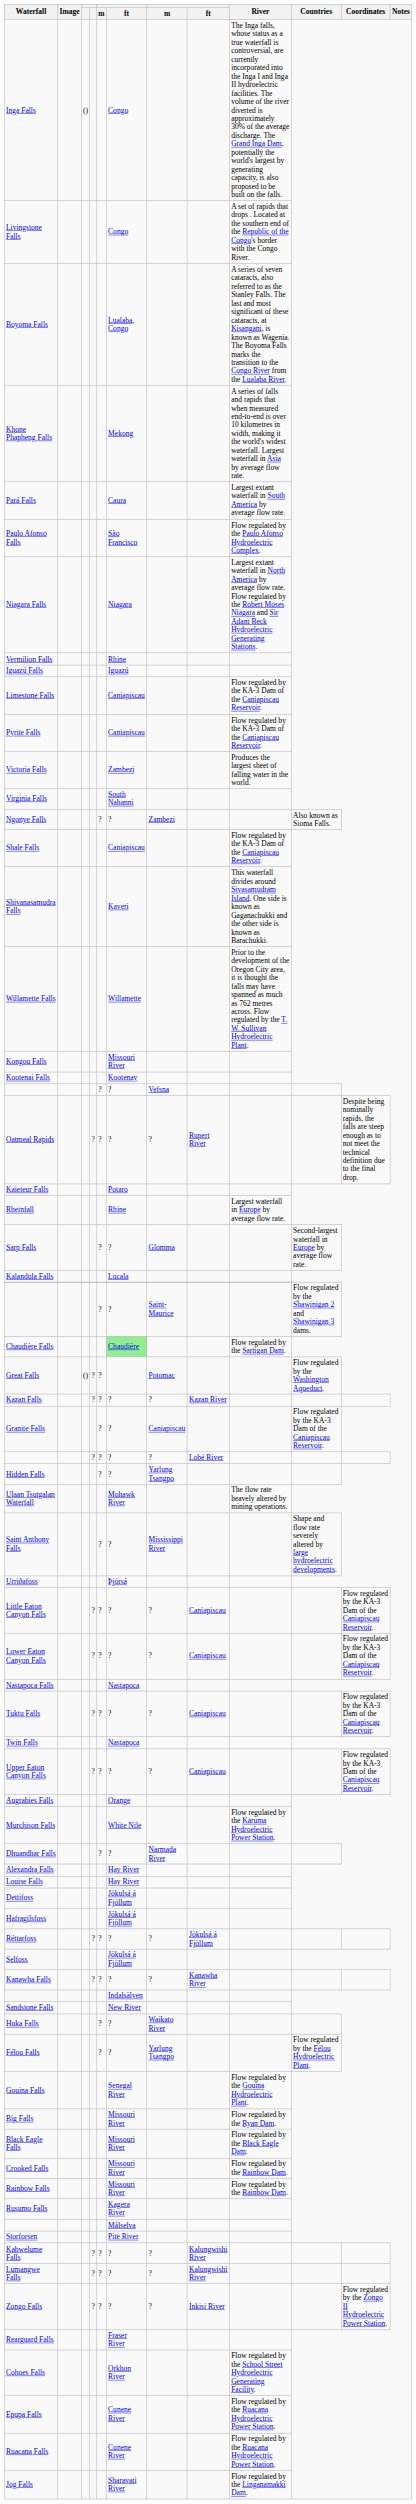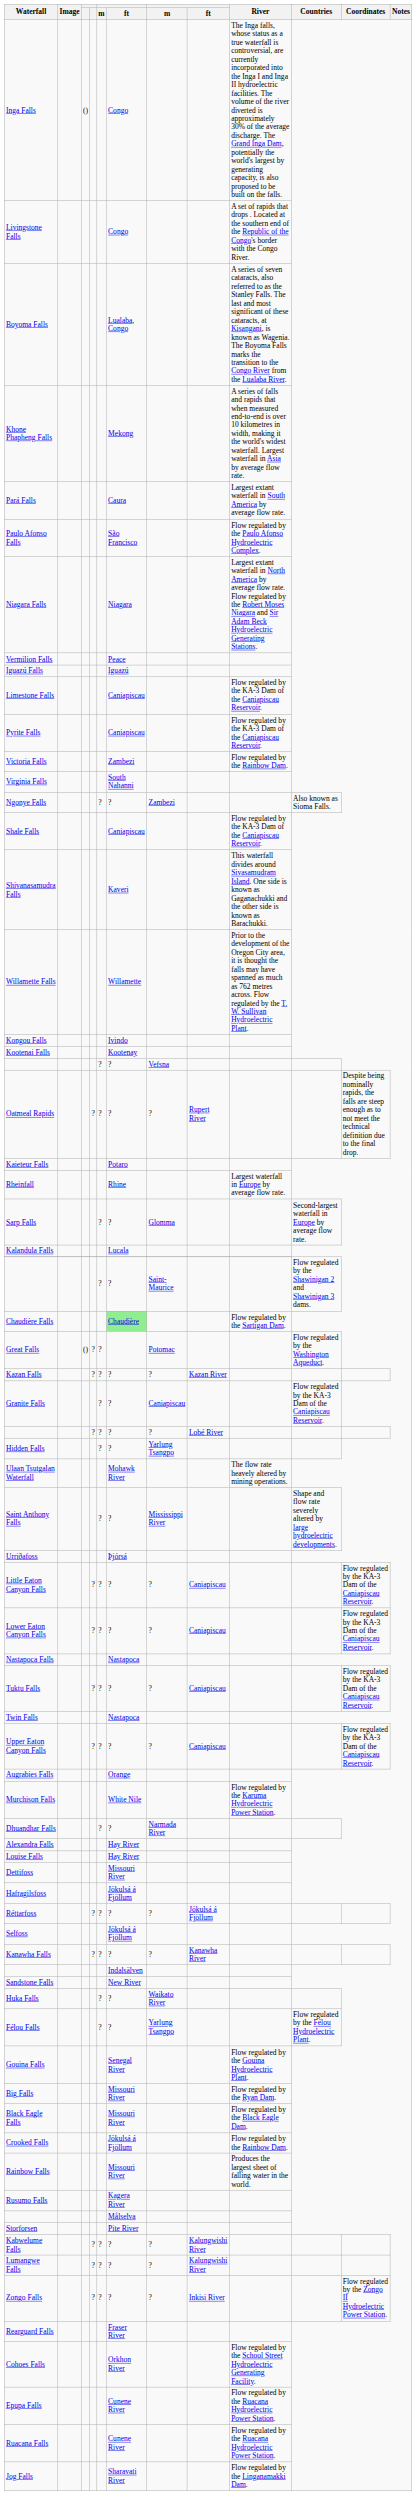(117, 659) Rhine -> (117, 659) Peace
(260, 770) Produces the largest sheet of falling water in the world. -> (259, 761) Flow regulated by the Rainbow Dam.
(121, 1061) Missouri River -> (118, 1040) Ivindo
(122, 1898) Jökulsá á Fjöllum -> (121, 1873) Missouri River
(121, 2168) Missouri River -> (122, 2143) Jökulsá á Fjöllum
(259, 2188) Flow regulated by the Rainbow Dam. -> (260, 2171) Produces the largest sheet of falling water in the world.
